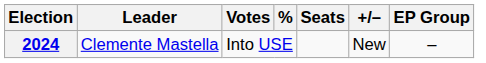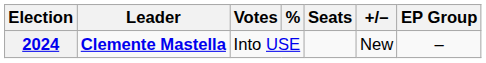(150, 44) normal -> (153, 44) bold
